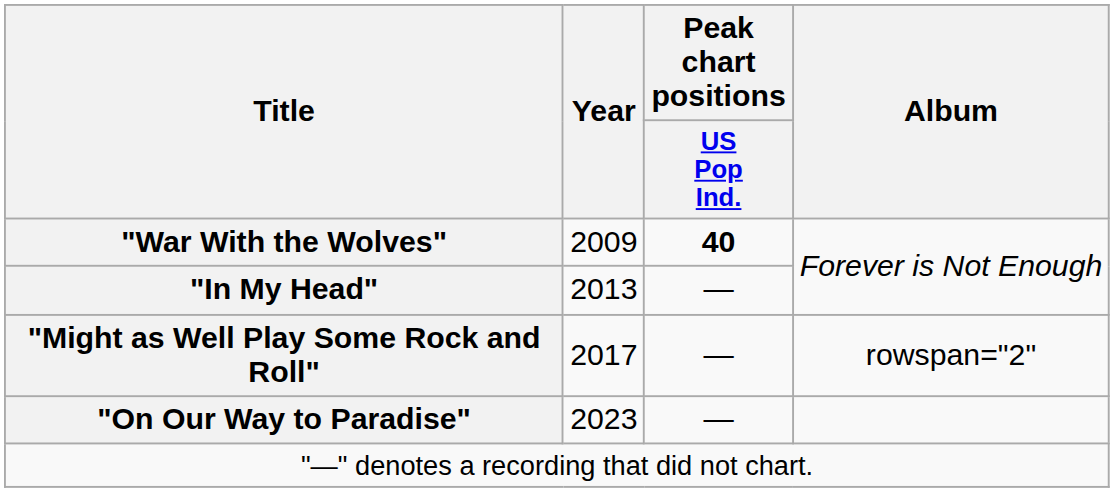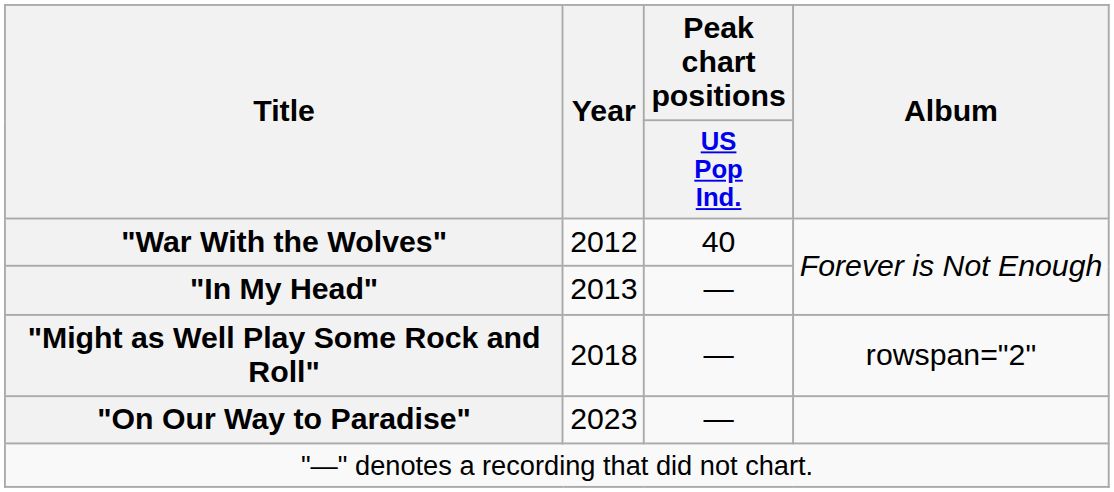(604, 241) 2009 -> (604, 241) 2012
(719, 241) bold -> (719, 241) normal
(604, 354) 2017 -> (604, 354) 2018
